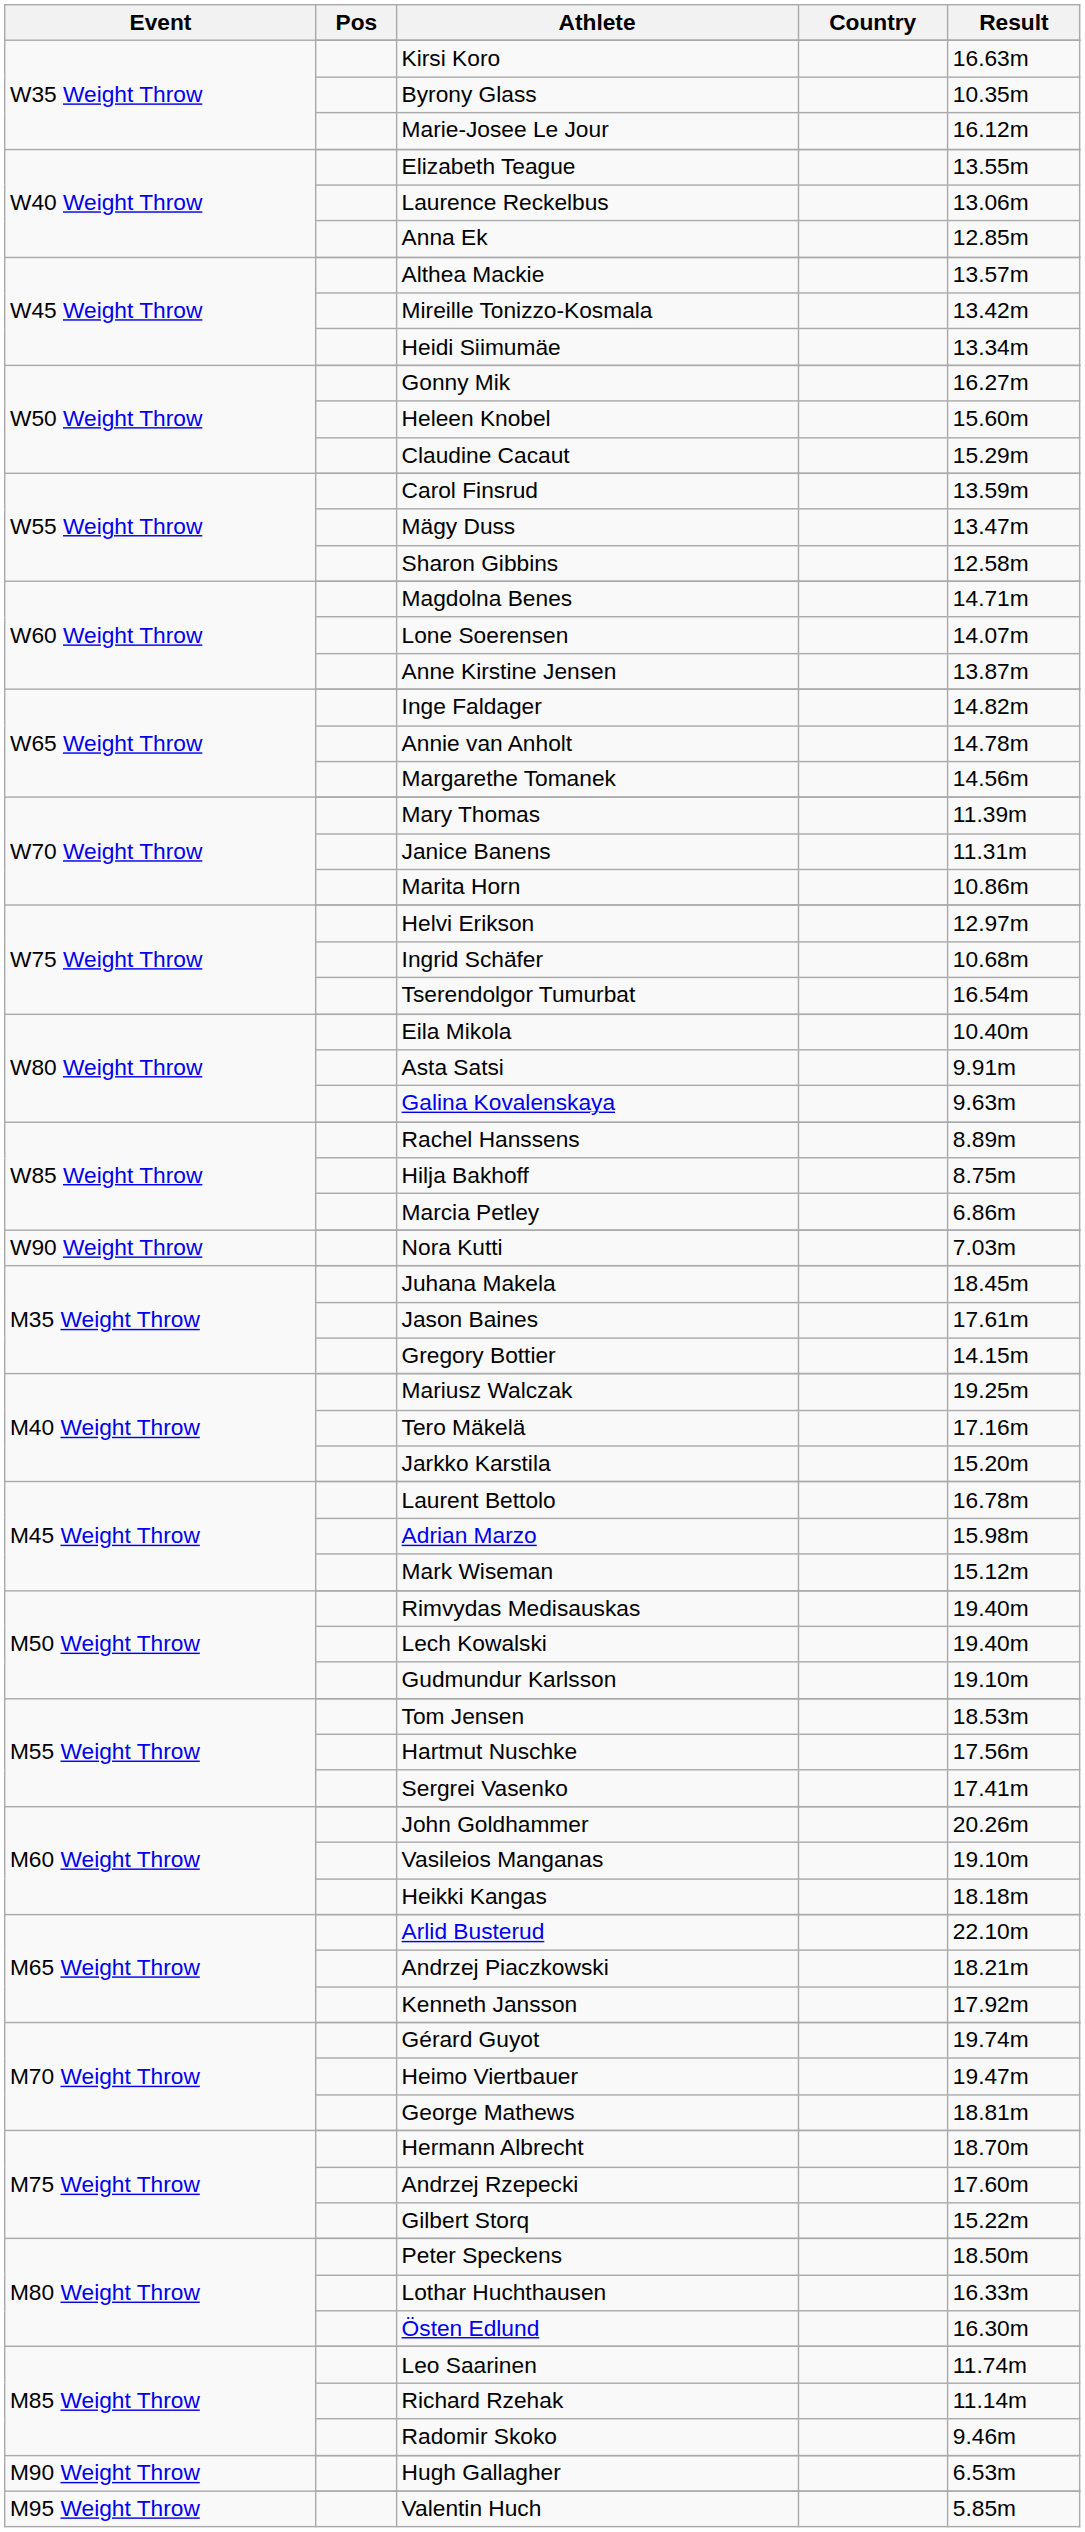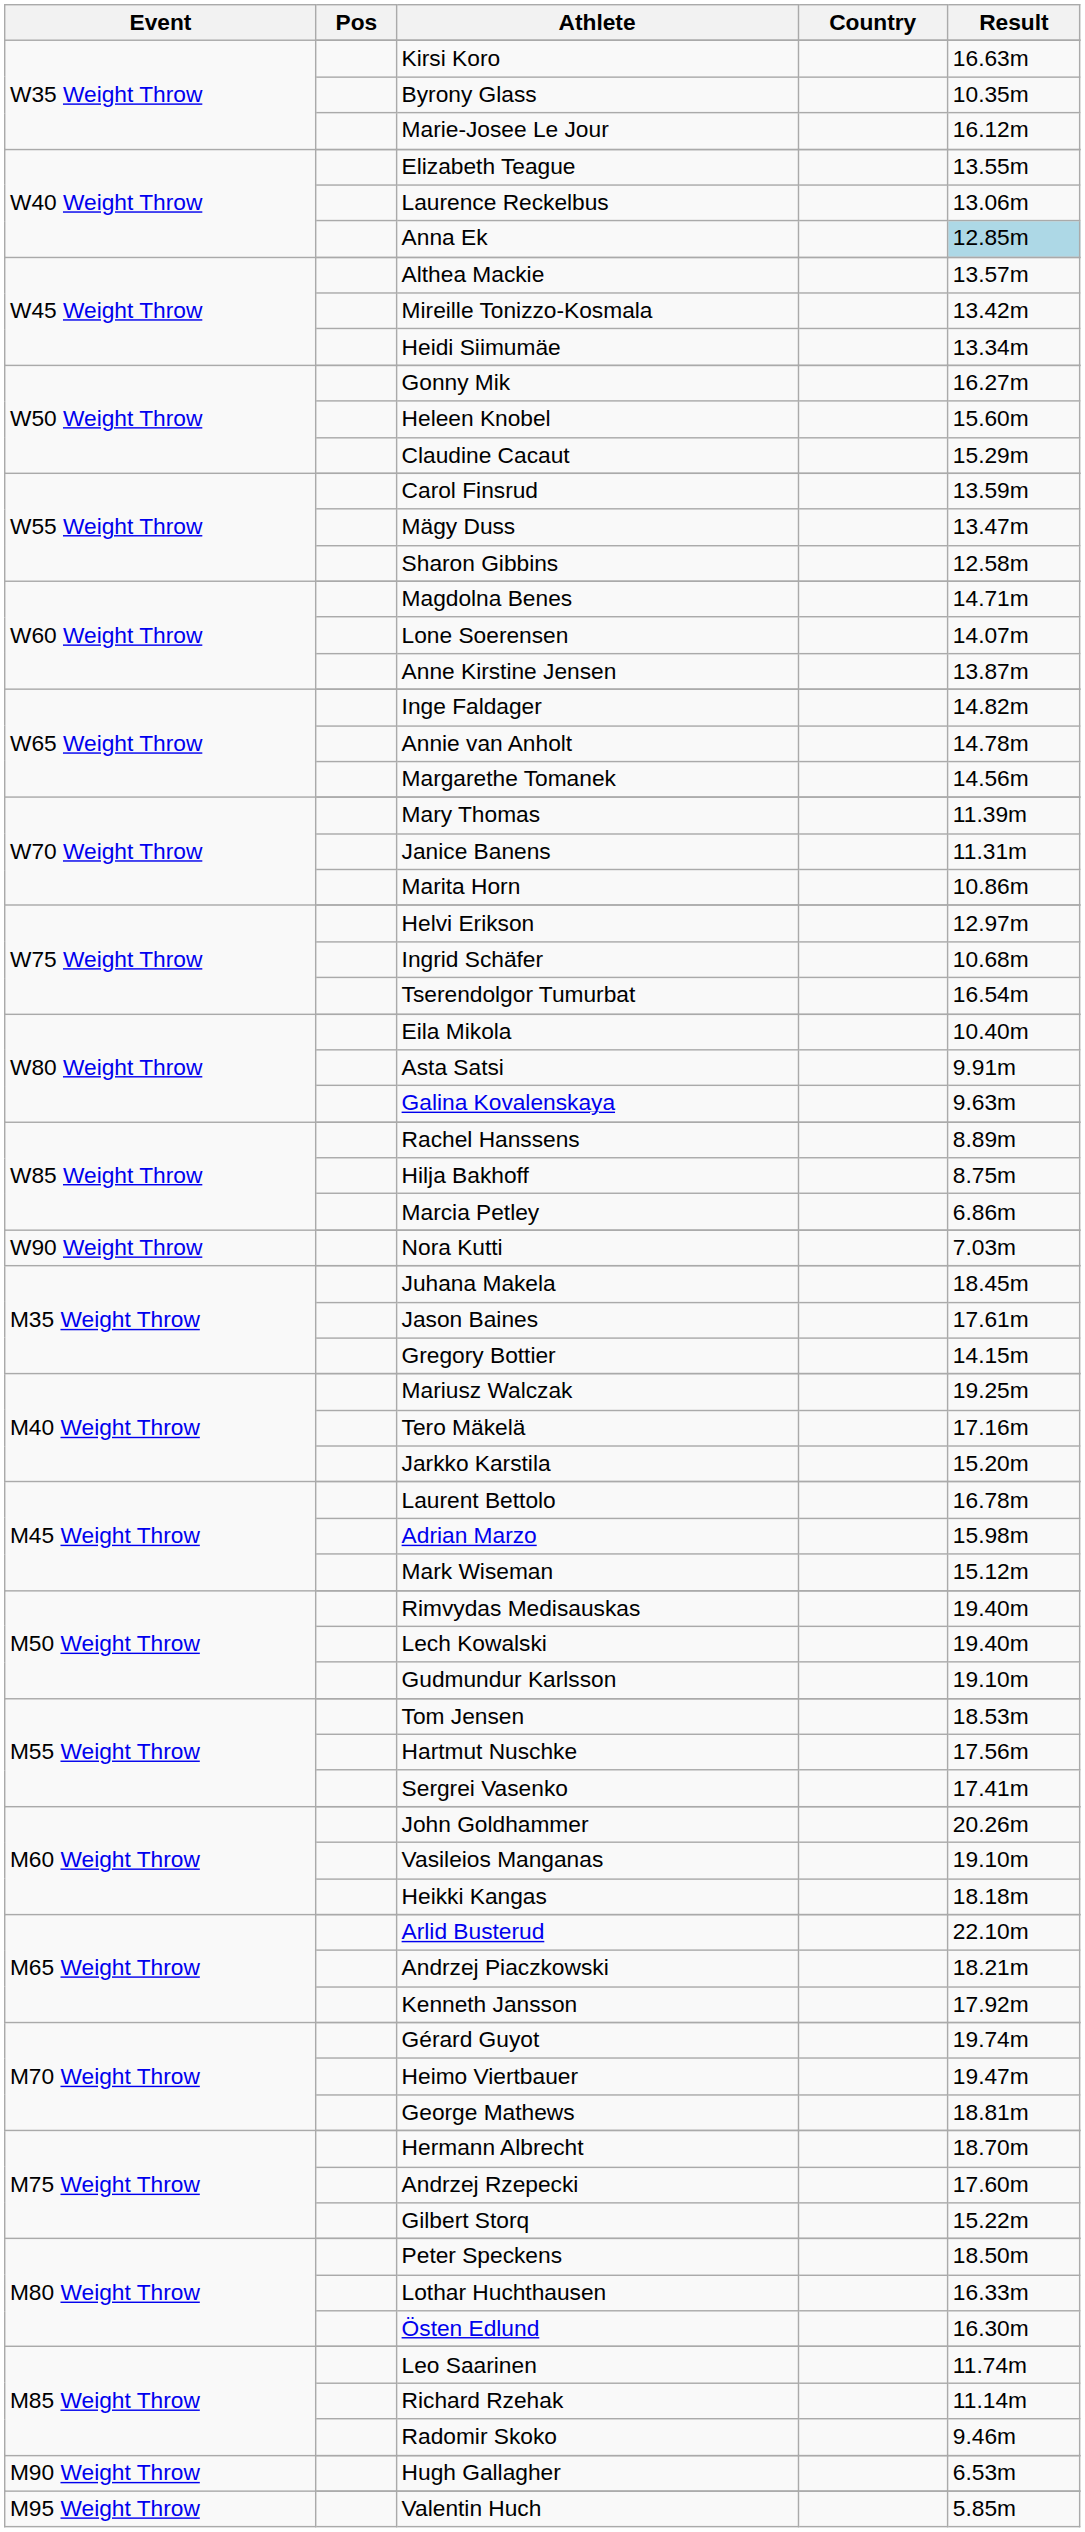(991, 238) no background -> (991, 238) lightblue background
